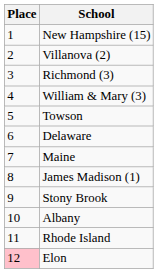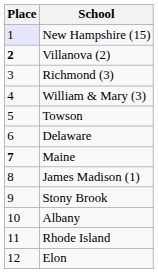(11, 34) no background -> (11, 34) lavender background
(11, 55) normal -> (11, 55) bold
(11, 156) normal -> (11, 156) bold
(14, 258) pink background -> (14, 258) no background
